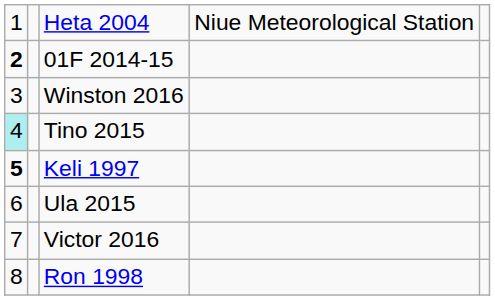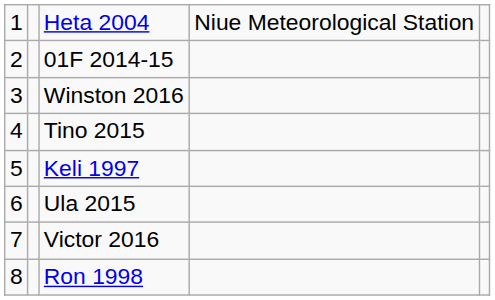(16, 58) bold -> (16, 58) normal
(16, 131) paleturquoise background -> (16, 131) no background
(16, 167) bold -> (16, 167) normal
